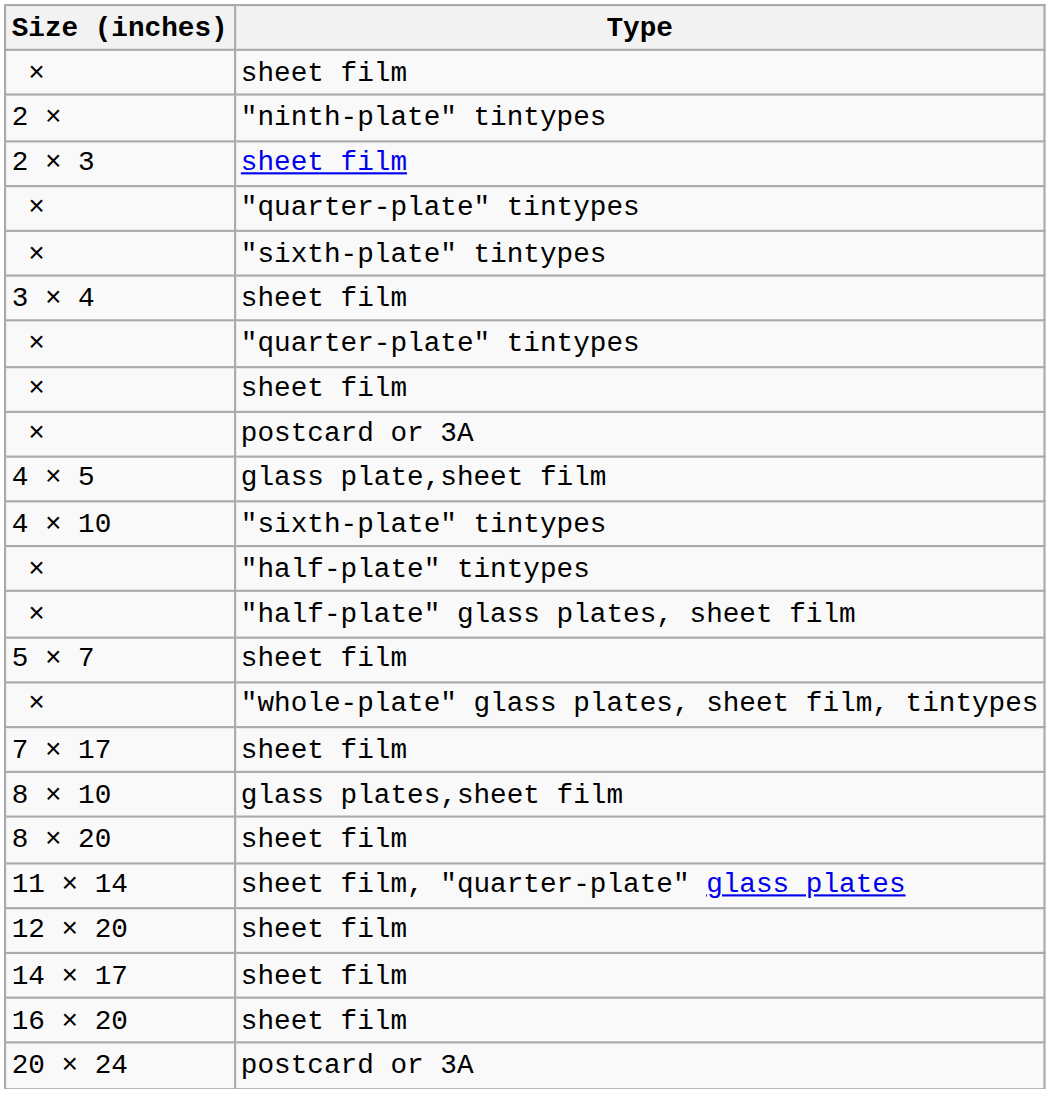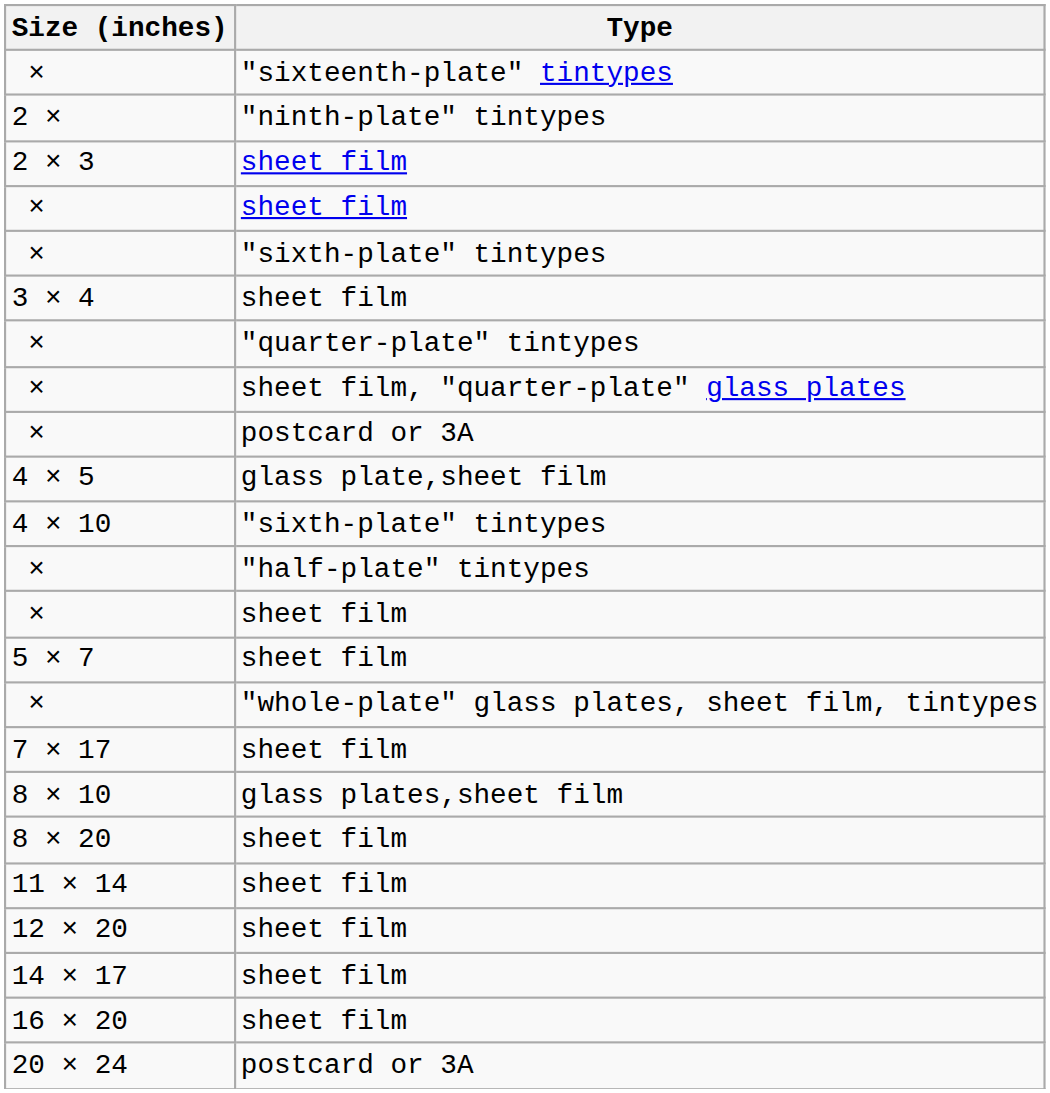(324, 73) sheet film -> (457, 73) "sixteenth-plate" tintypes
(440, 208) "quarter-plate" tintypes -> (324, 208) sheet film
(324, 389) sheet film -> (573, 389) sheet film, "quarter-plate" glass plates
(548, 614) "half-plate" glass plates, sheet film -> (324, 614) sheet film
(573, 885) sheet film, "quarter-plate" glass plates -> (324, 885) sheet film
